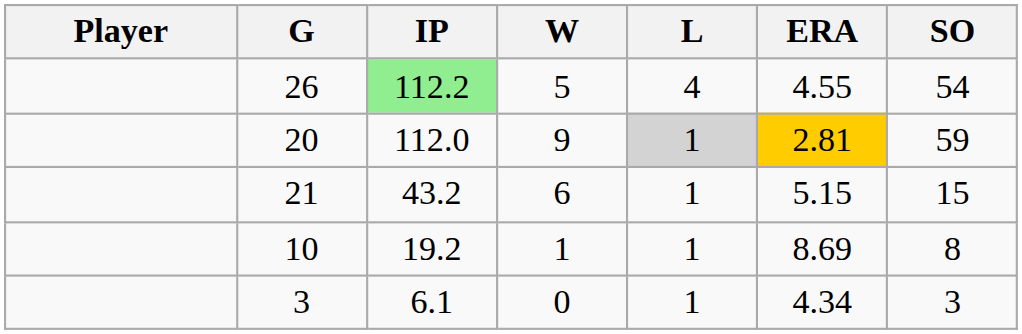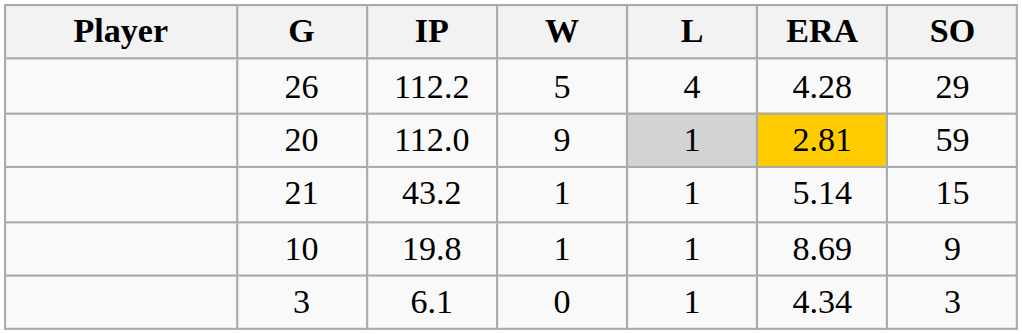(432, 85) lightgreen background -> (432, 85) no background
(822, 85) 4.55 -> (822, 85) 4.28
(952, 85) 54 -> (952, 85) 29
(562, 193) 6 -> (562, 193) 1
(822, 193) 5.15 -> (822, 193) 5.14
(432, 247) 19.2 -> (432, 247) 19.8
(952, 247) 8 -> (952, 247) 9
